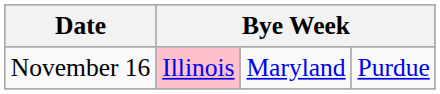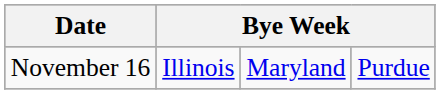(198, 67) pink background -> (198, 67) no background
